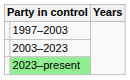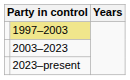(40, 30) no background -> (40, 30) khaki background
(46, 65) lightgreen background -> (46, 65) no background
